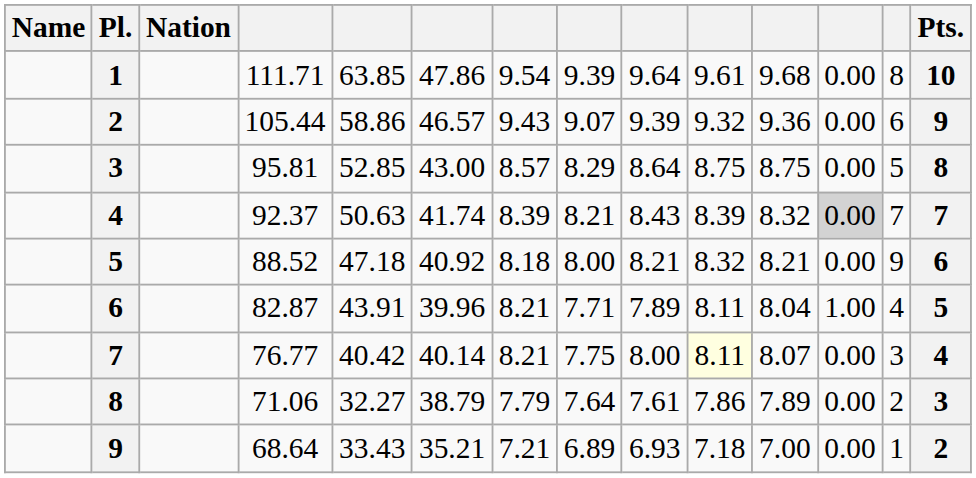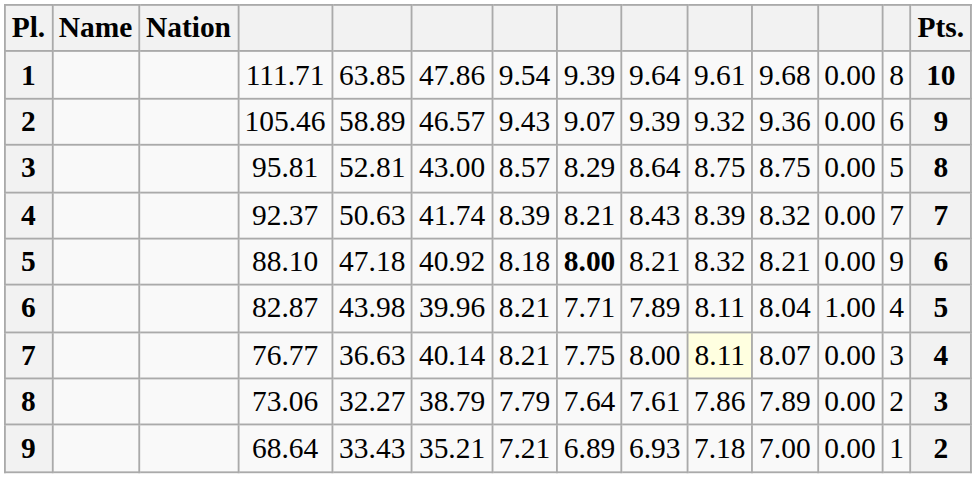columns swapped: (116, 27) <-> (48, 27)
(285, 121) 105.44 -> (285, 121) 105.46
(372, 121) 58.86 -> (372, 121) 58.89
(372, 167) 52.85 -> (372, 167) 52.81
(850, 214) lightgrey background -> (850, 214) no background
(285, 261) 88.52 -> (285, 261) 88.10
(590, 261) normal -> (590, 261) bold
(372, 307) 43.91 -> (372, 307) 43.98
(372, 354) 40.42 -> (372, 354) 36.63
(285, 401) 71.06 -> (285, 401) 73.06
